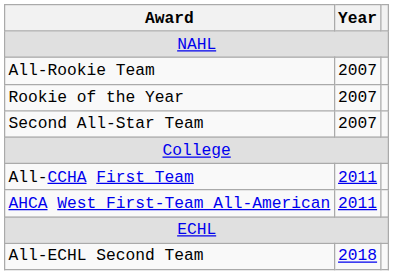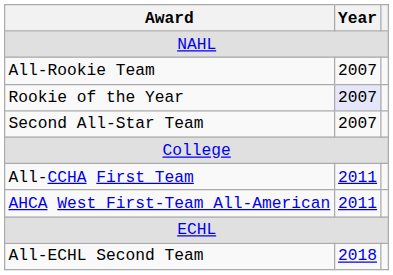(358, 97) no background -> (358, 97) lavender background
